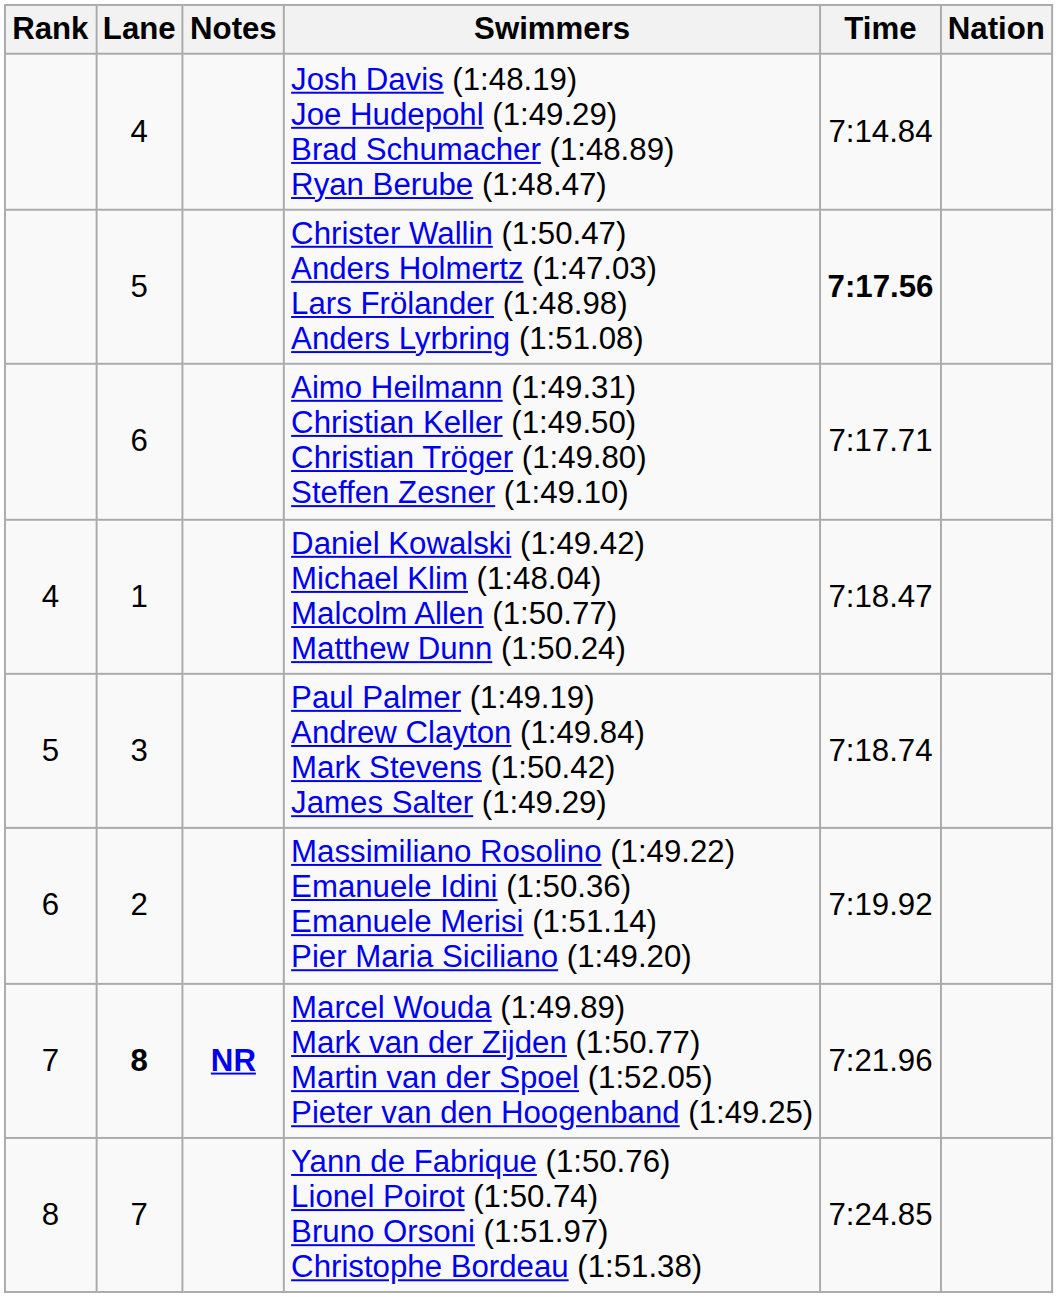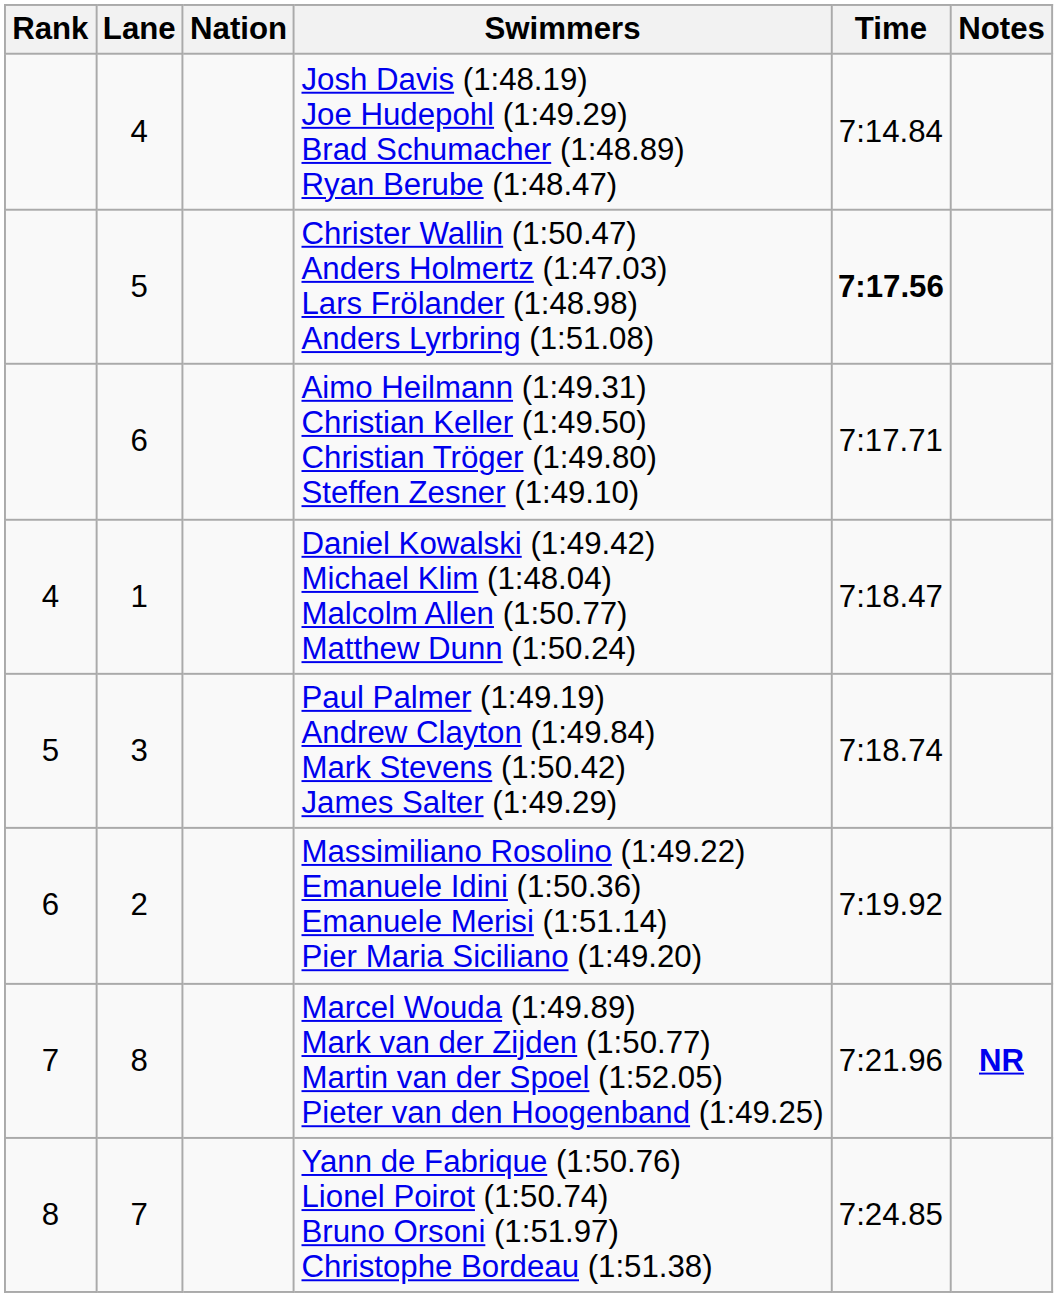columns swapped: (996, 29) <-> (233, 29)
(139, 1060) bold -> (139, 1060) normal
